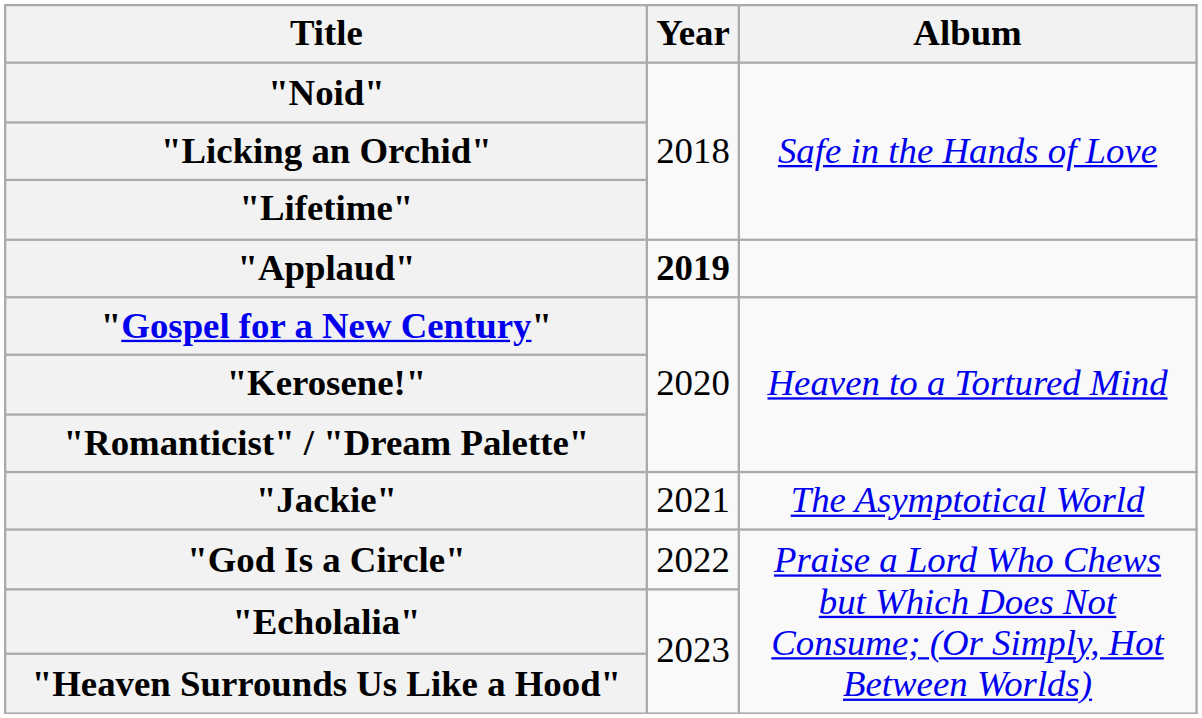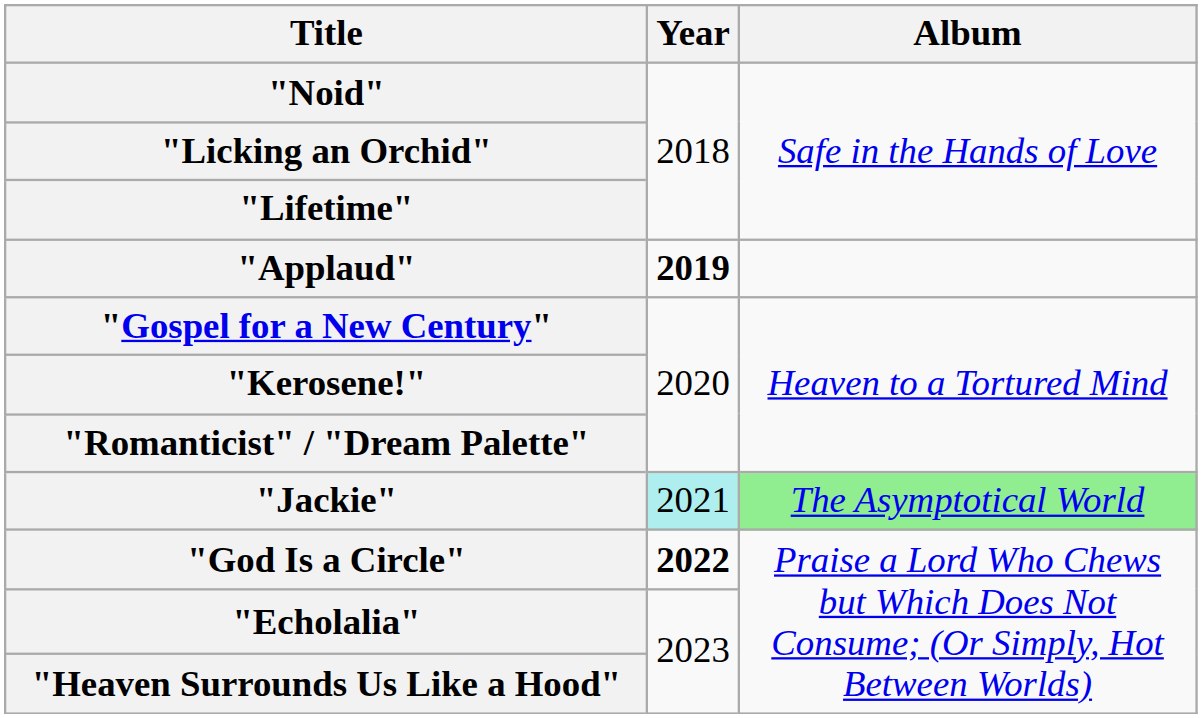(693, 500) no background -> (693, 500) paleturquoise background
(968, 500) no background -> (968, 500) lightgreen background
(693, 558) normal -> (693, 558) bold
